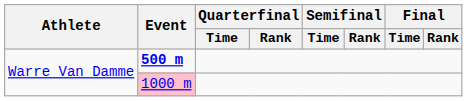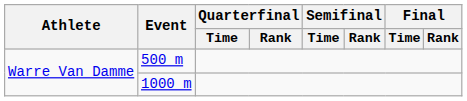(162, 61) bold -> (162, 61) normal
(166, 84) pink background -> (166, 84) no background
